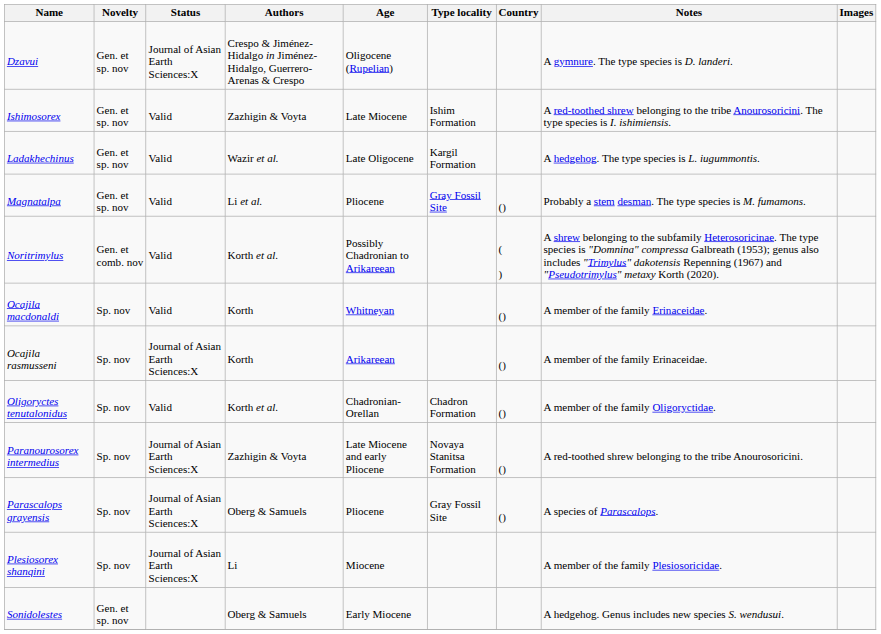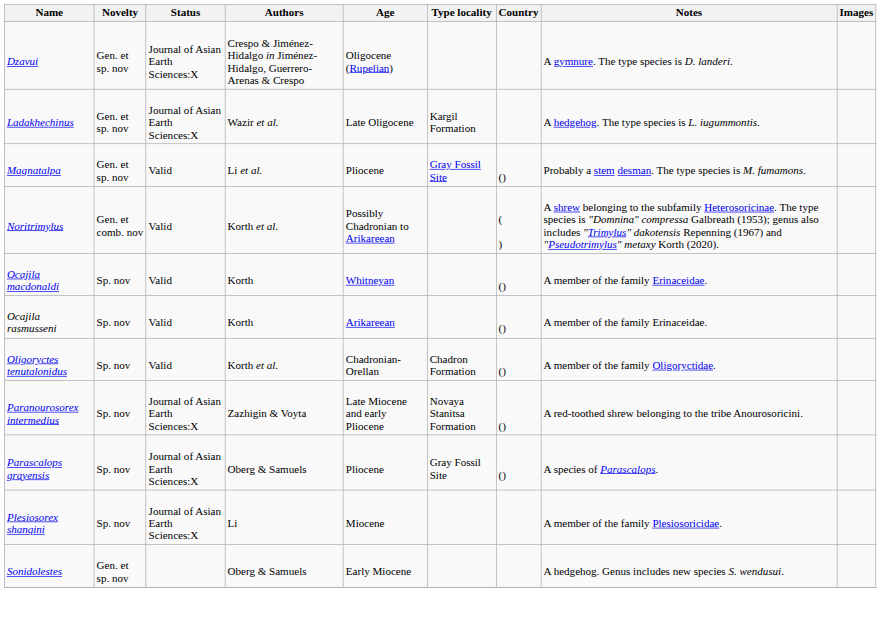- row: (34, 116)
(160, 158) Valid -> (185, 122) Journal of Asian Earth Sciences:X
(185, 359) Journal of Asian Earth Sciences:X -> (160, 323) Valid
